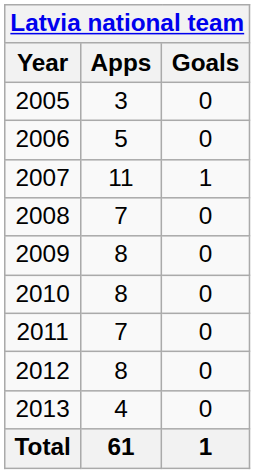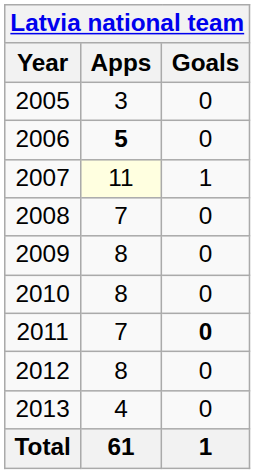(121, 139) normal -> (121, 139) bold
(121, 178) no background -> (121, 178) lightyellow background
(206, 332) normal -> (206, 332) bold
